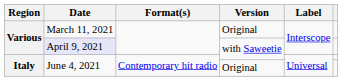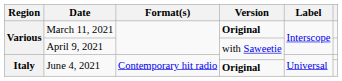(240, 29) normal -> (241, 29) bold
(75, 46) lavender background -> (75, 46) no background
(240, 67) normal -> (241, 67) bold
